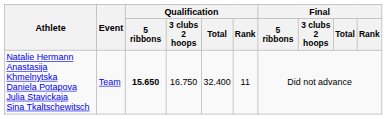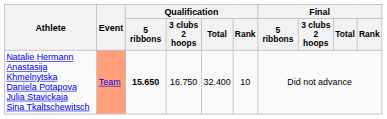(110, 83) no background -> (110, 83) lightsalmon background
(245, 83) 11 -> (245, 83) 10
